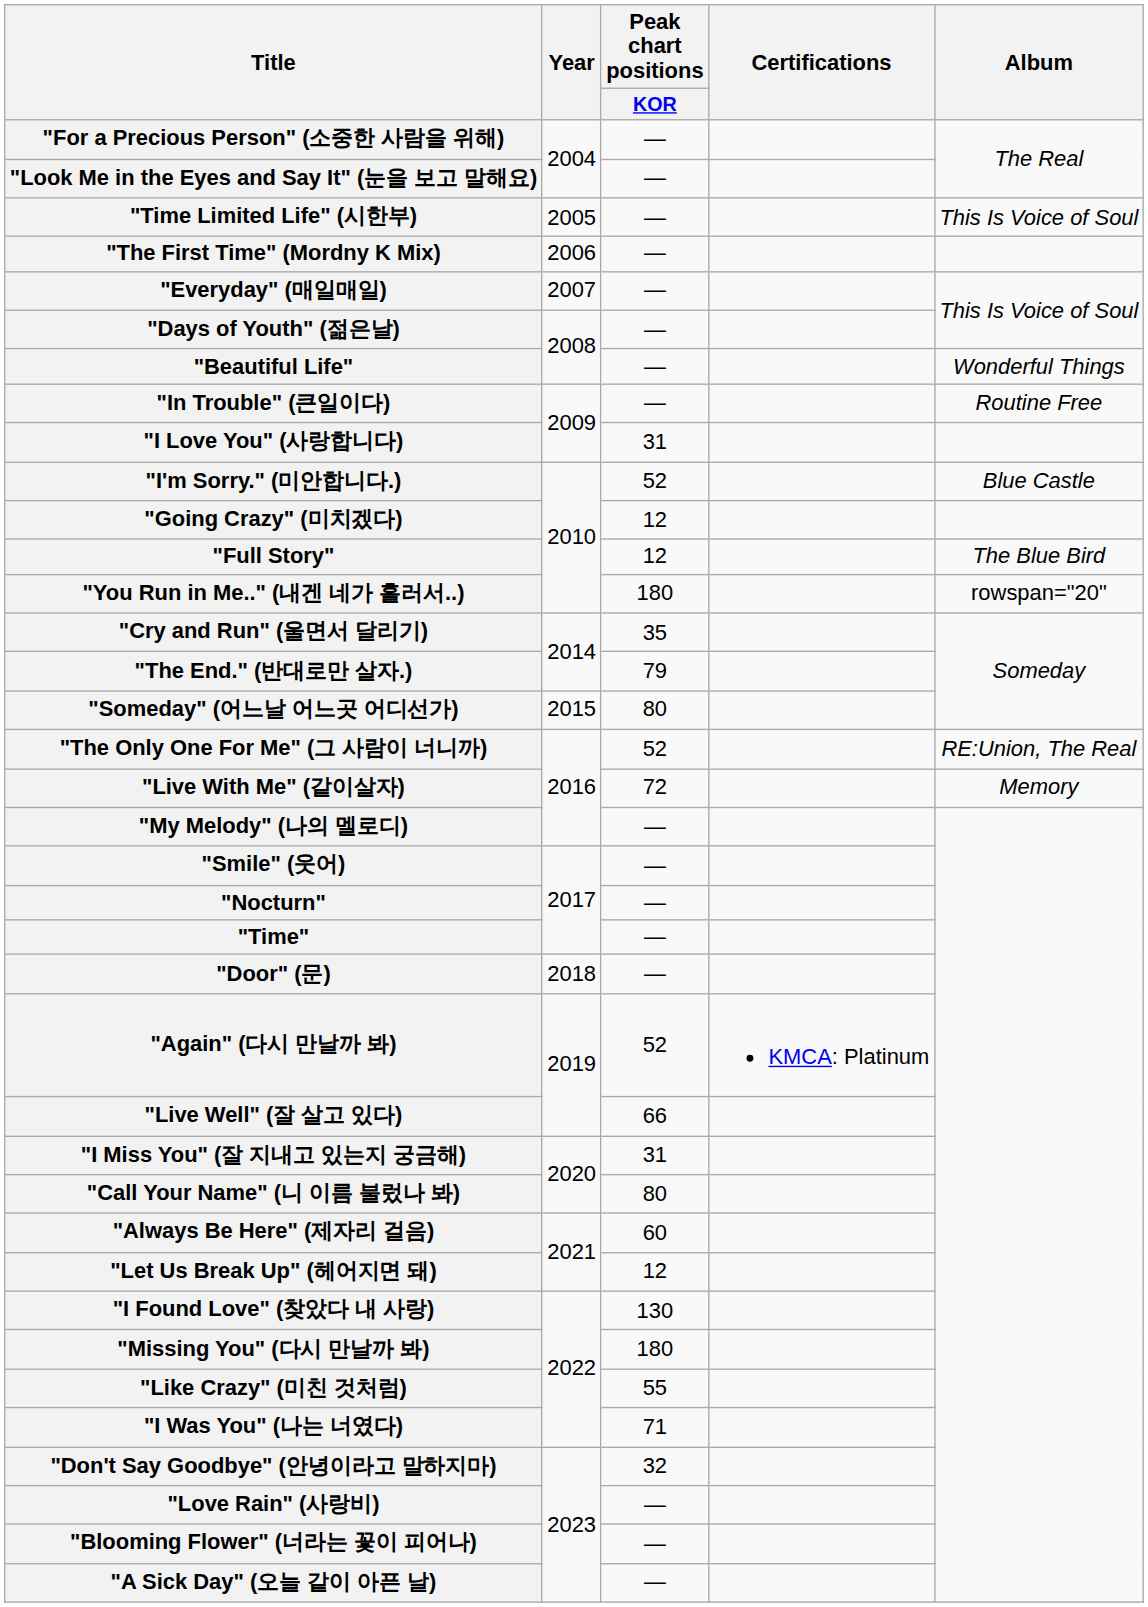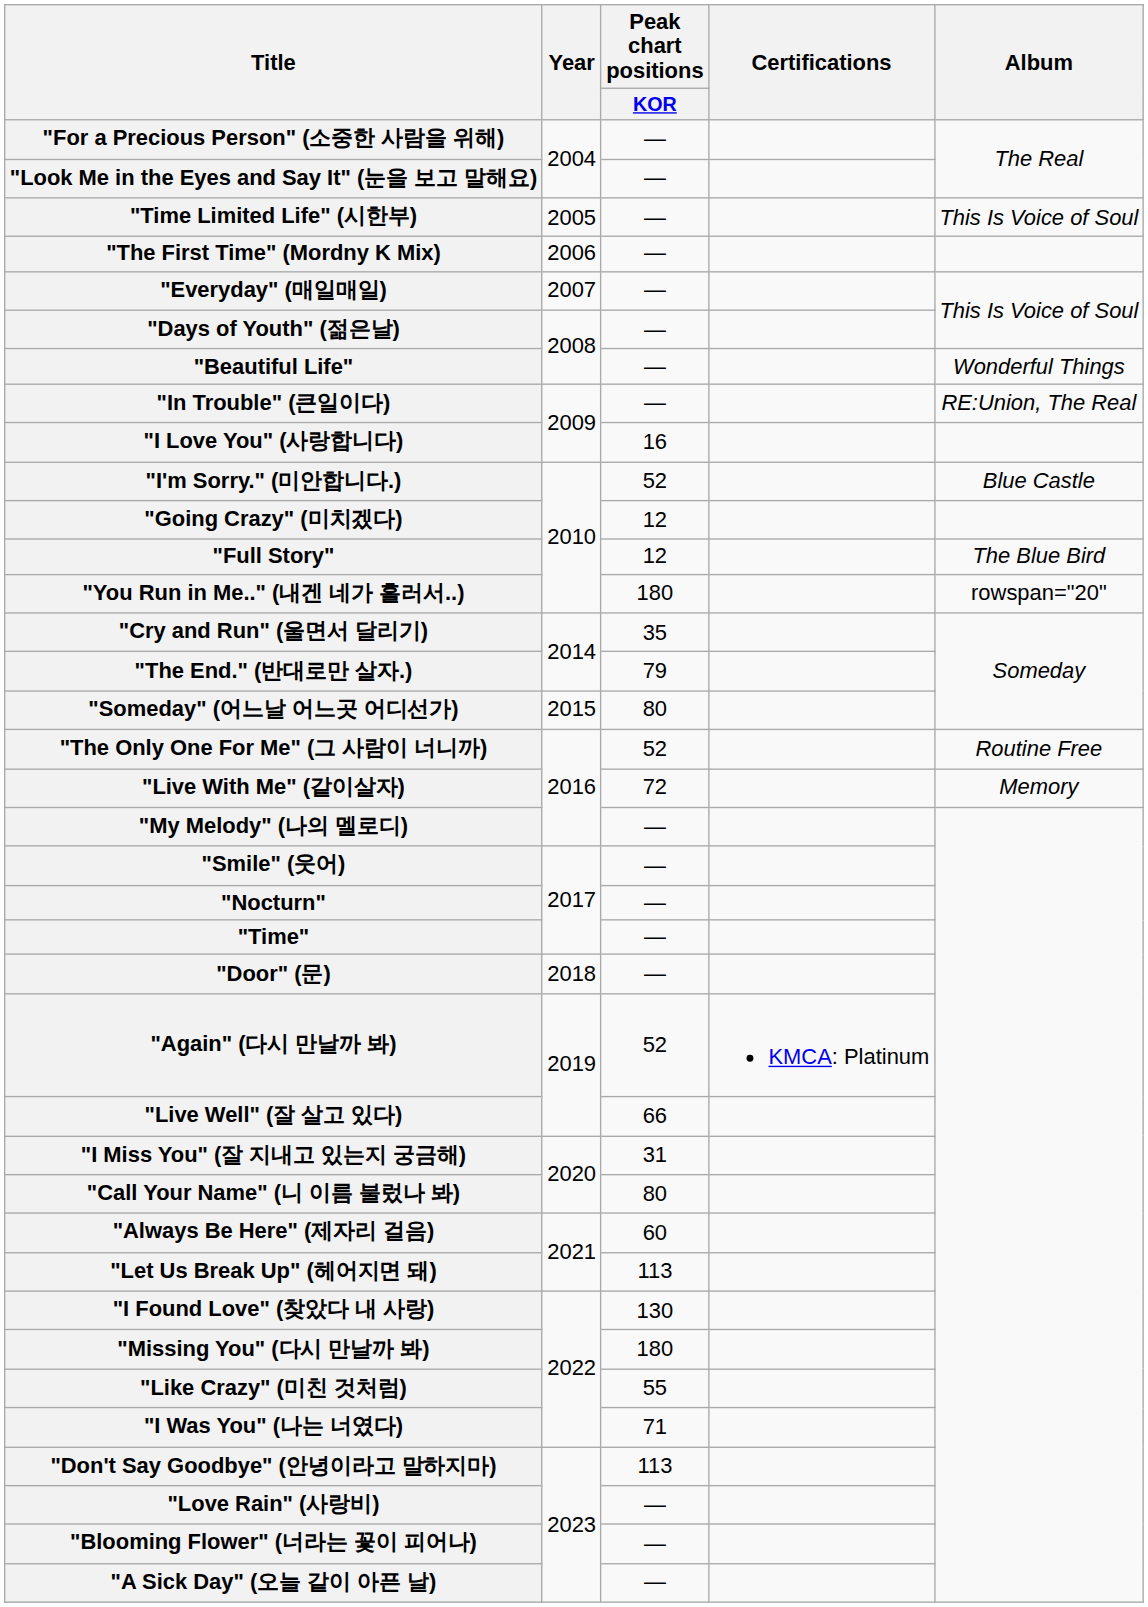(1039, 403) Routine Free -> (1039, 403) RE:Union, The Real
(655, 441) 31 -> (655, 441) 16
(1039, 748) RE:Union, The Real -> (1039, 748) Routine Free
(655, 1271) 12 -> (655, 1271) 113
(655, 1465) 32 -> (655, 1465) 113
